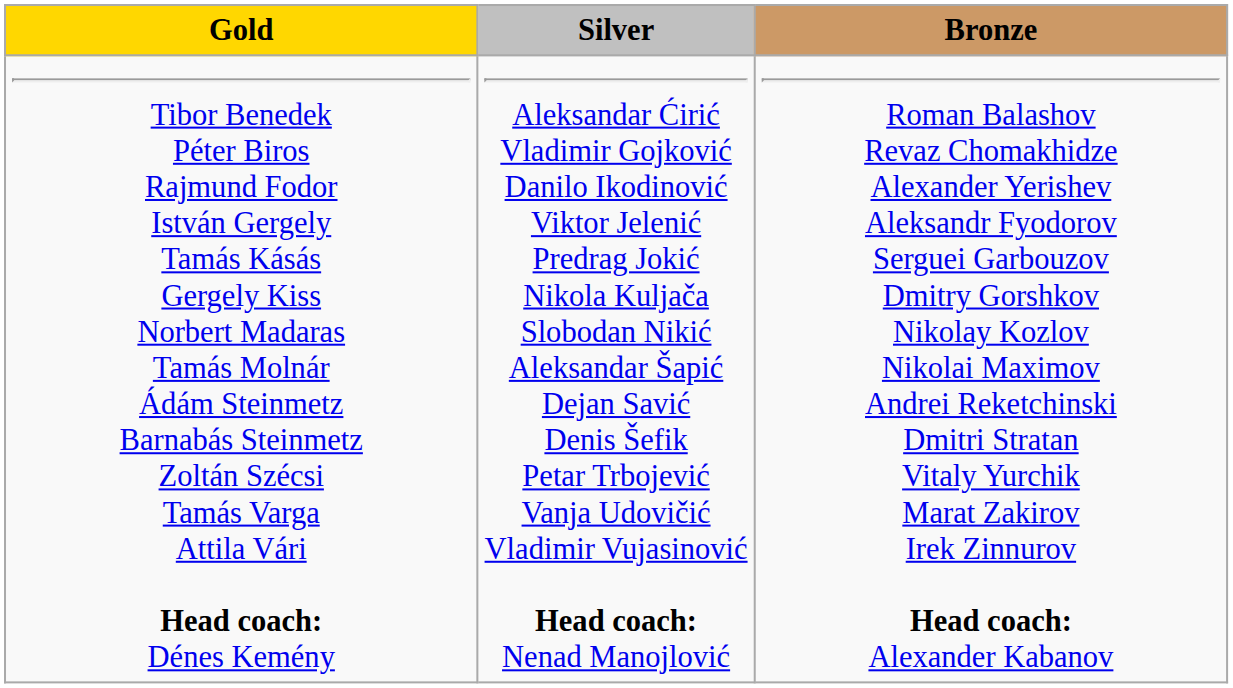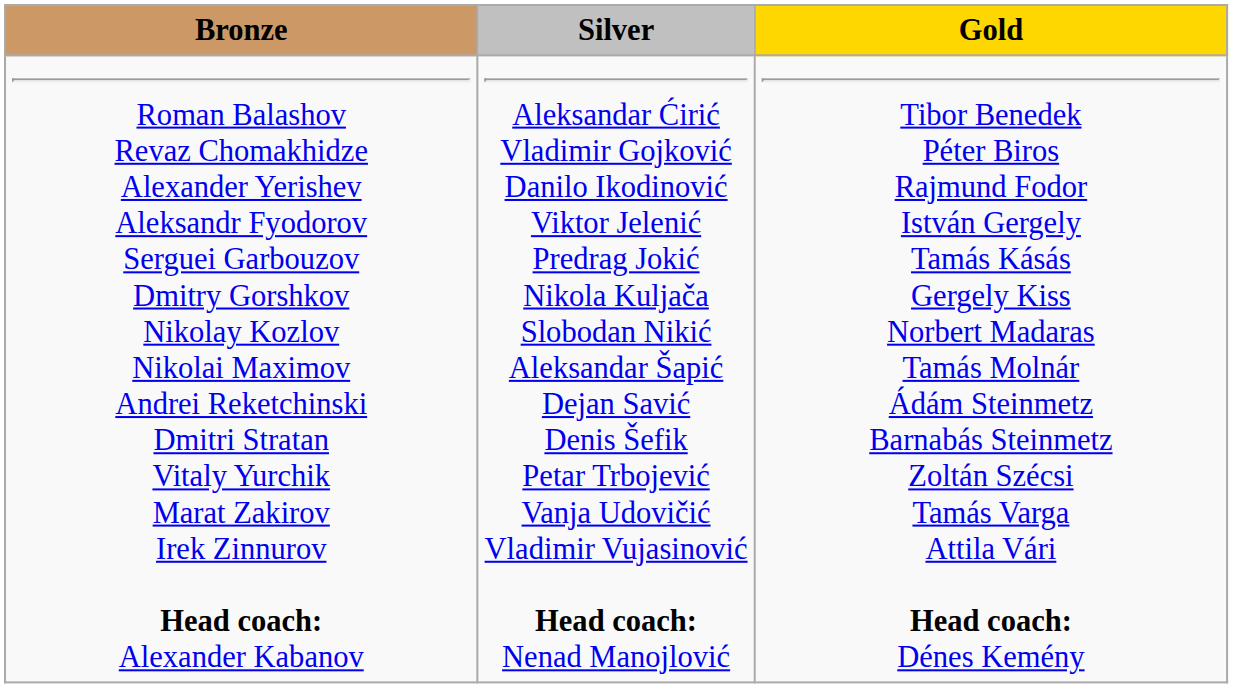columns swapped: (241, 29) <-> (991, 29)
